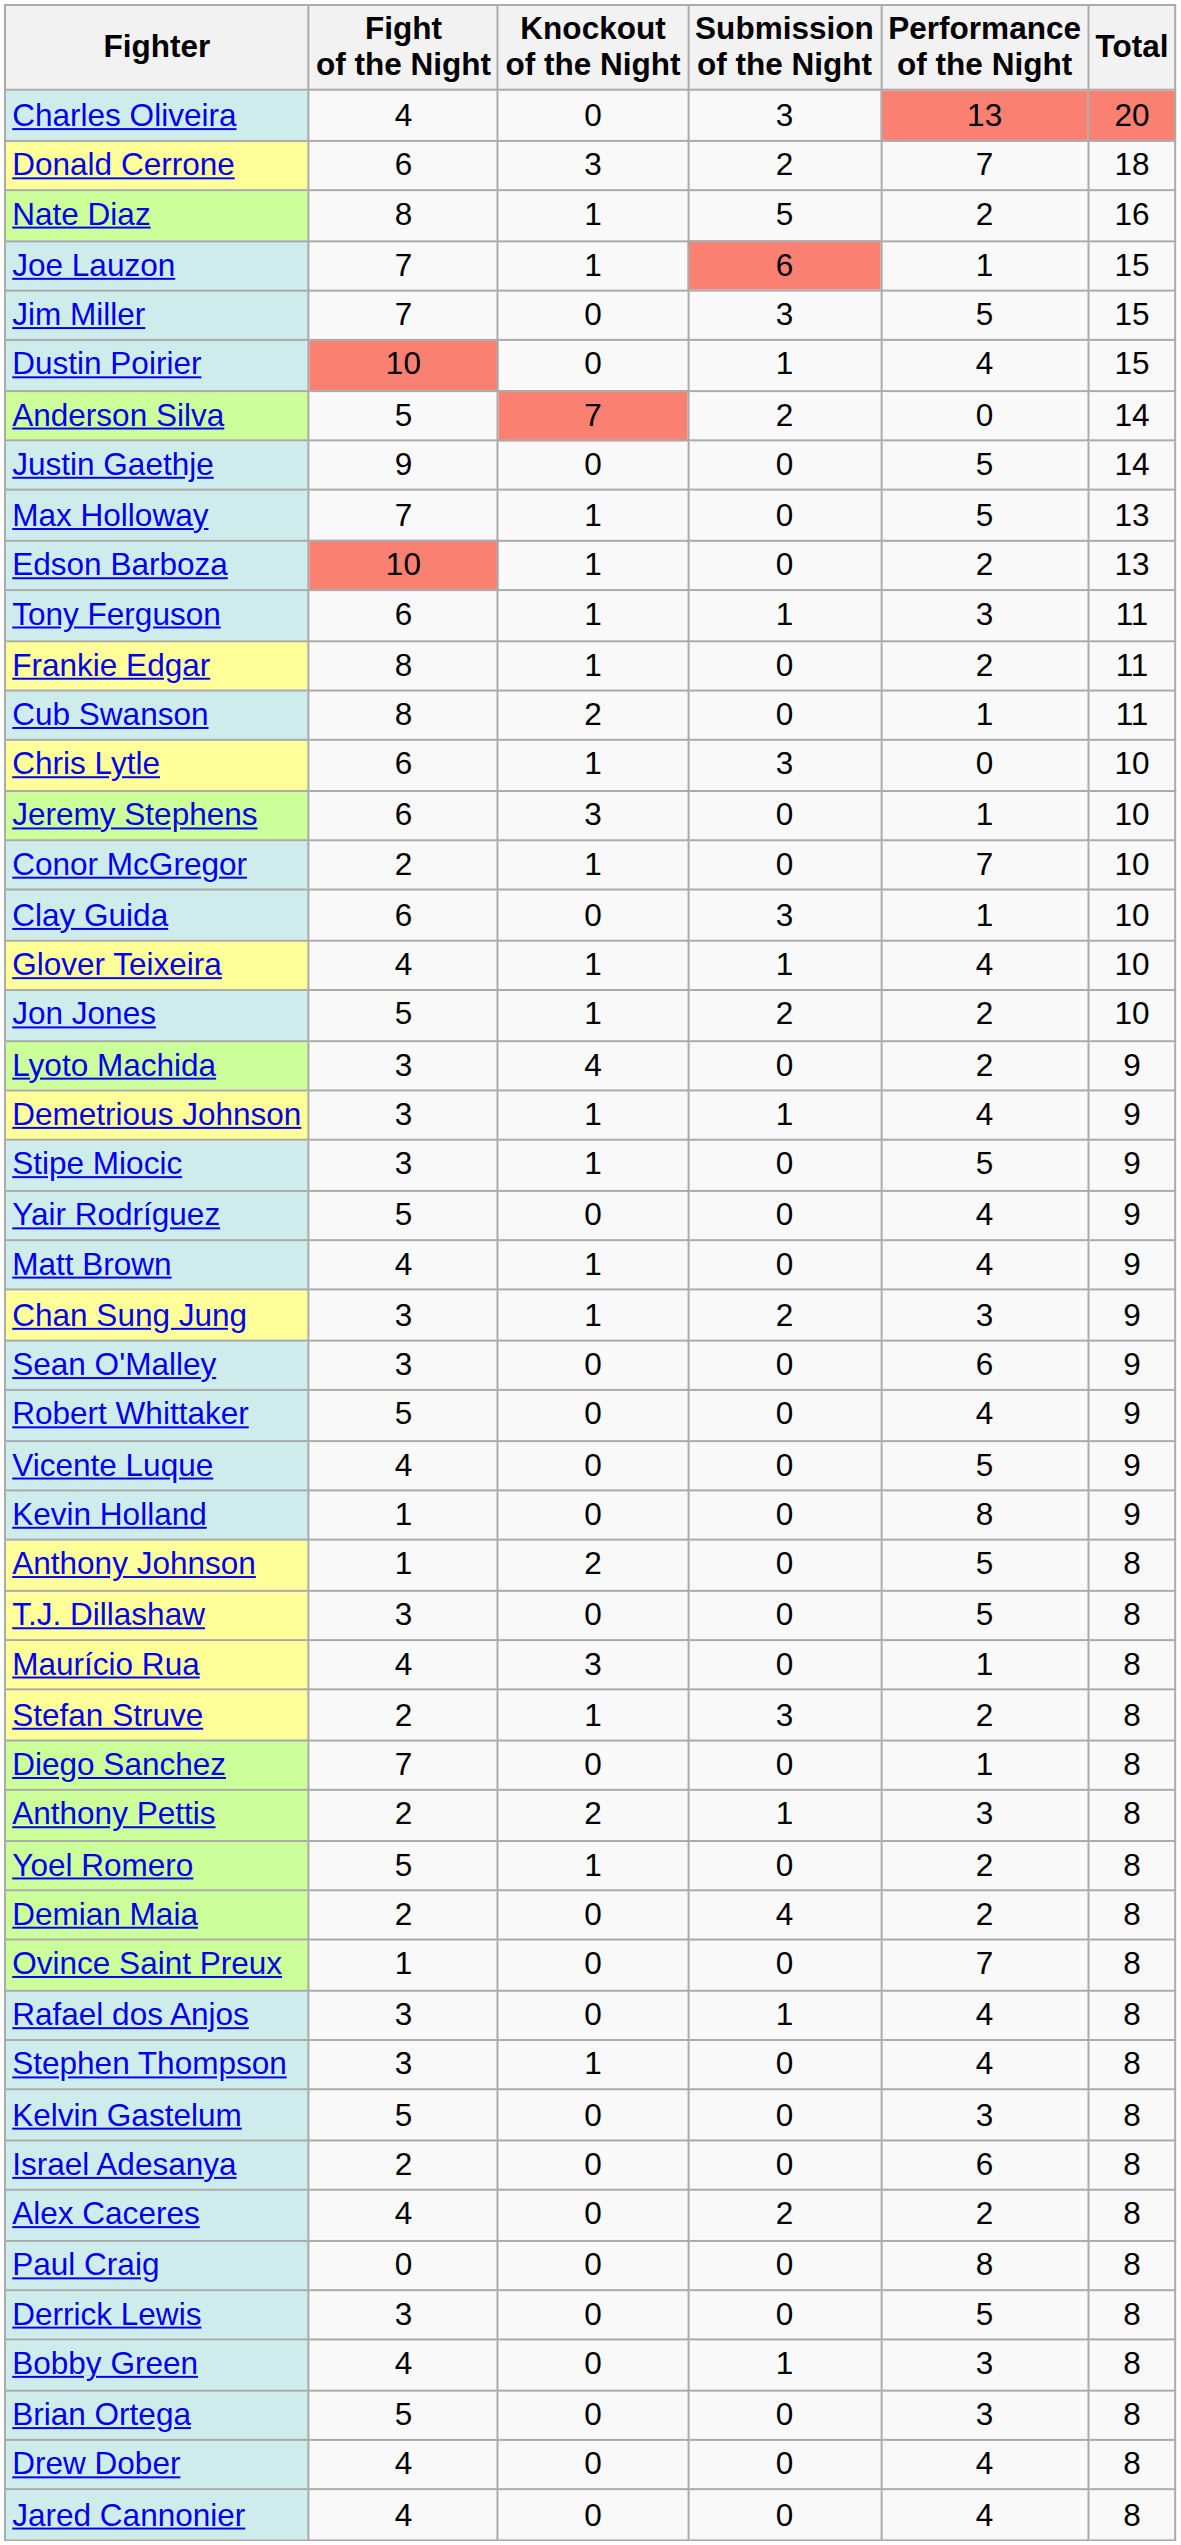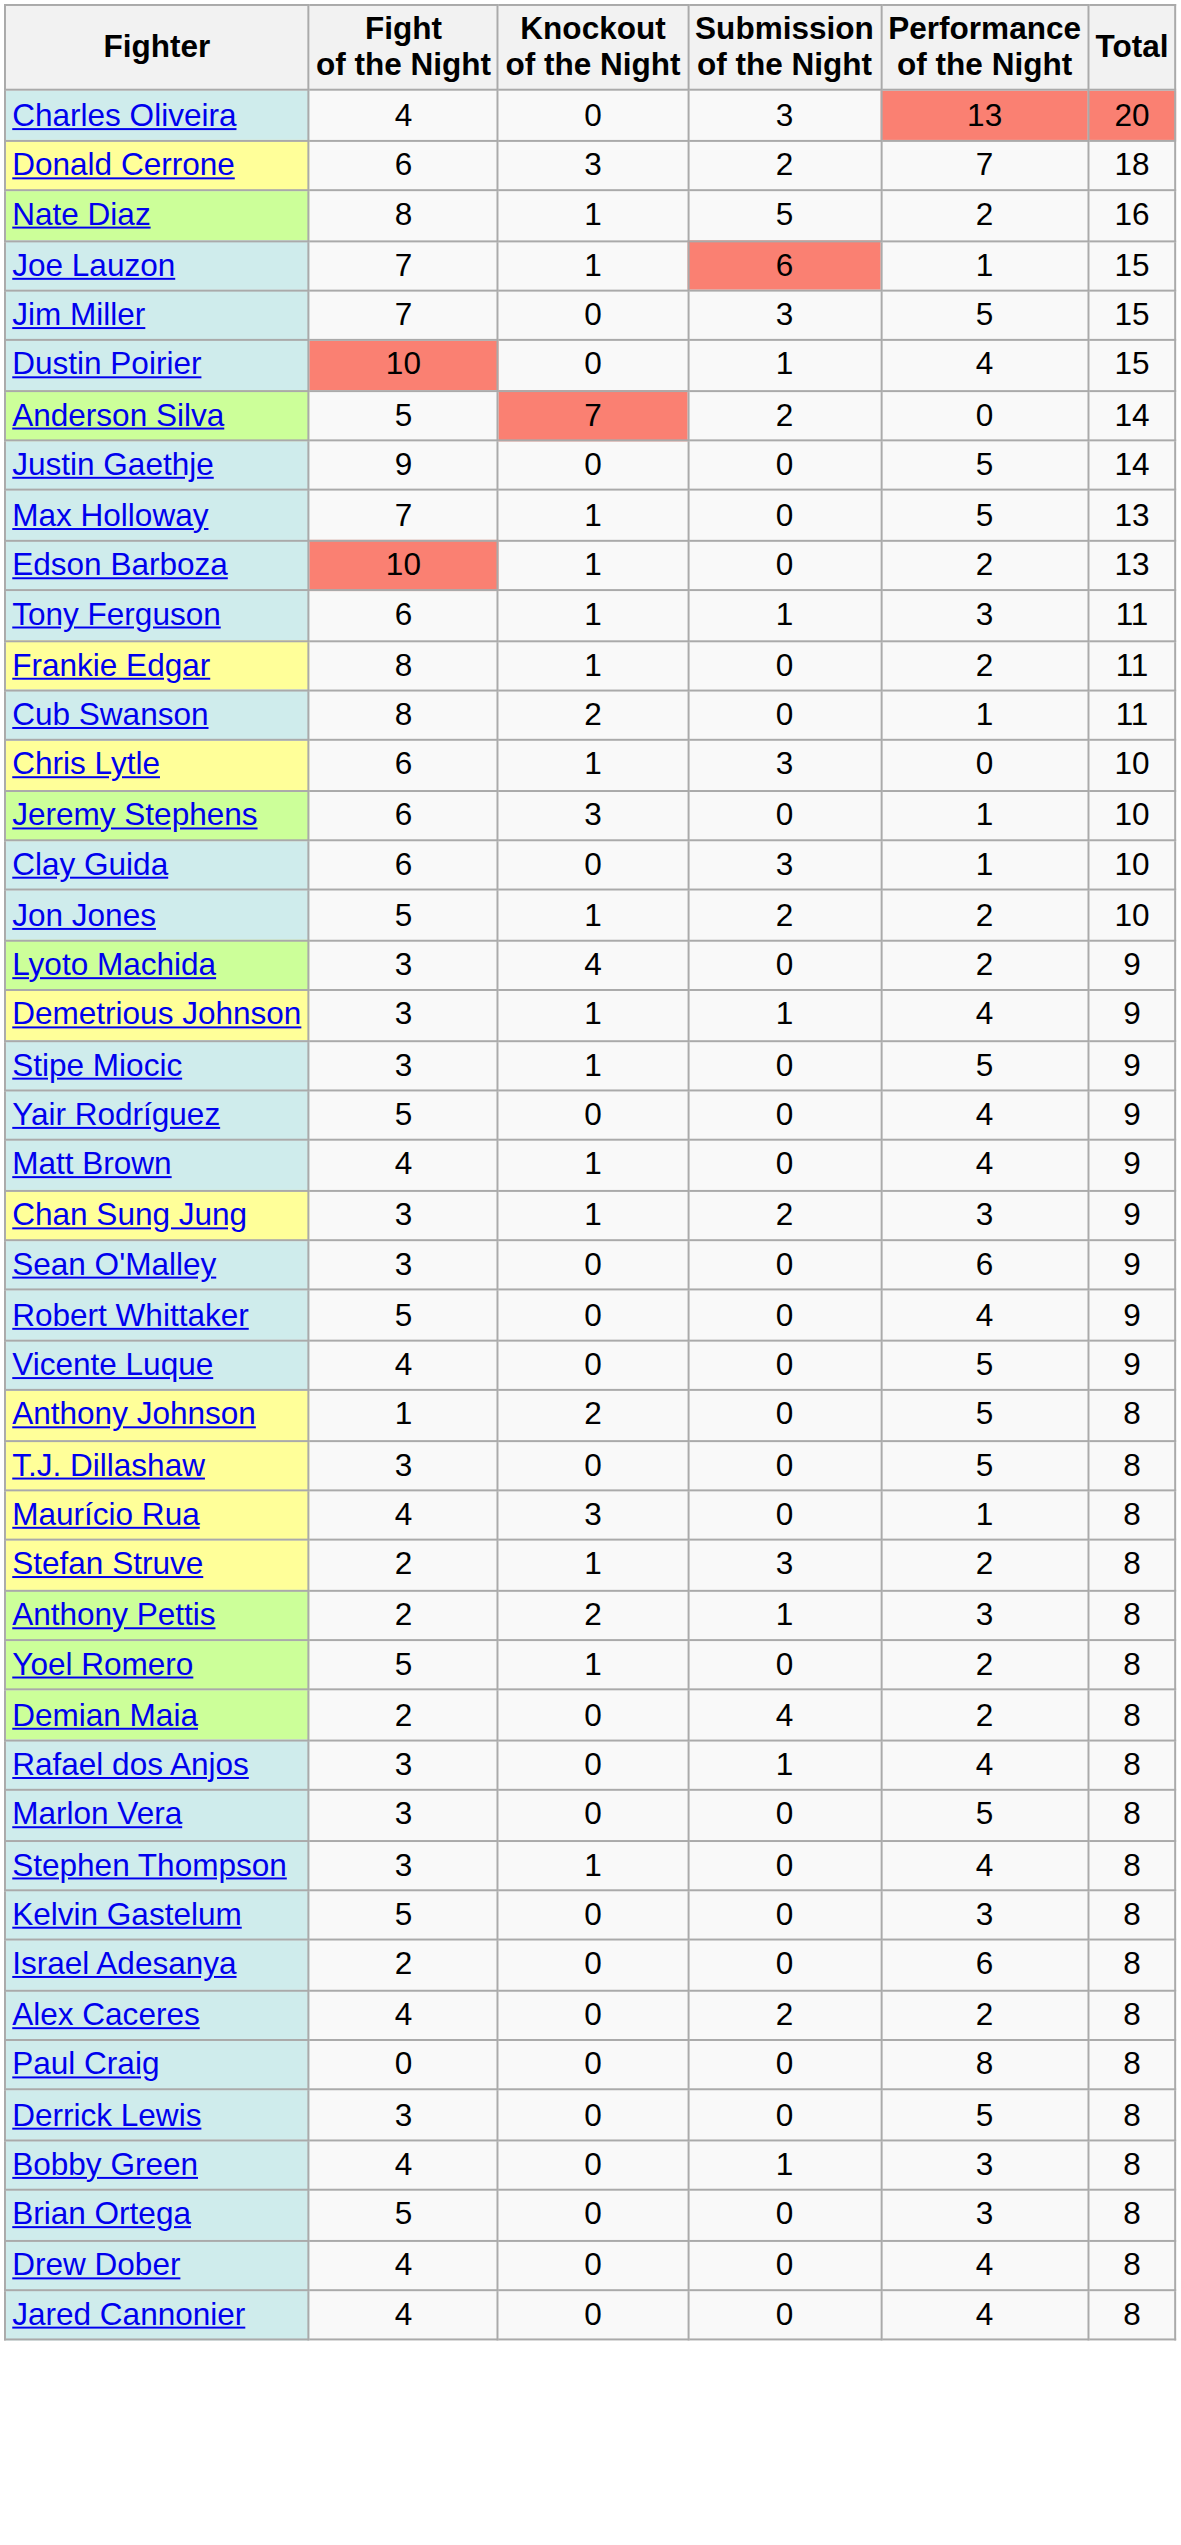- row: (130, 864)
- row: (117, 964)
- row: (110, 1514)
- row: (119, 1764)
- row: (147, 1964)
+ row: (97, 1814)
